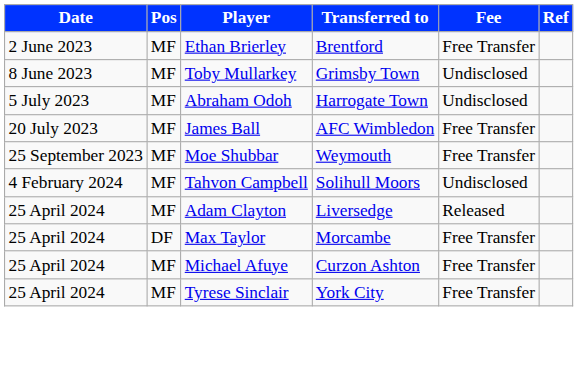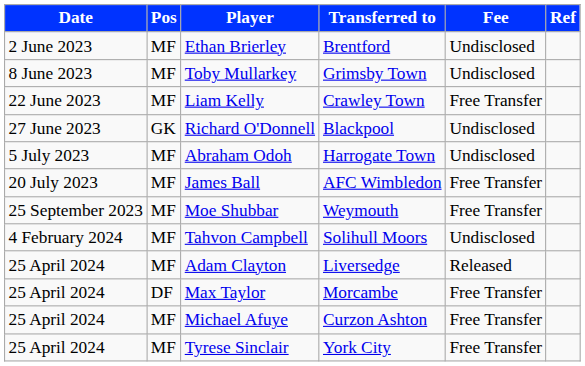(489, 45) Free Transfer -> (492, 45) Undisclosed
+ row: (224, 100)
+ row: (250, 127)
